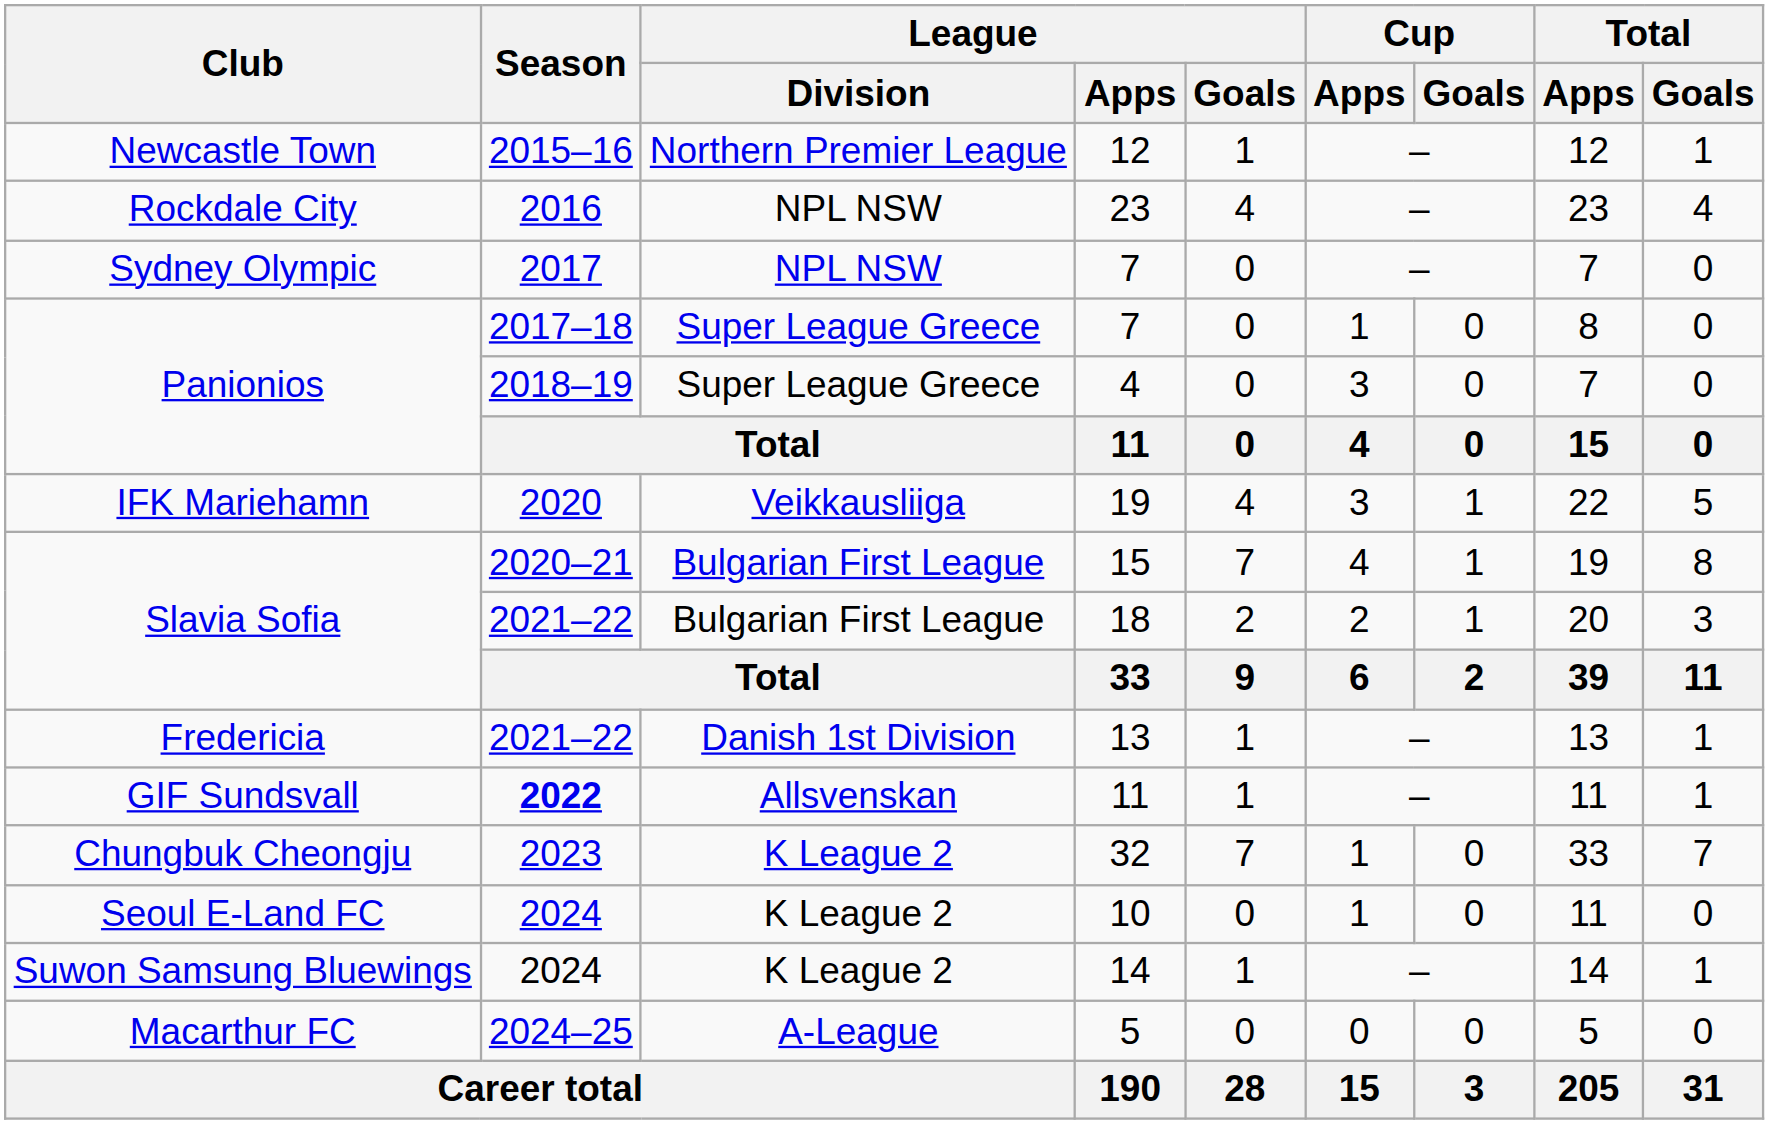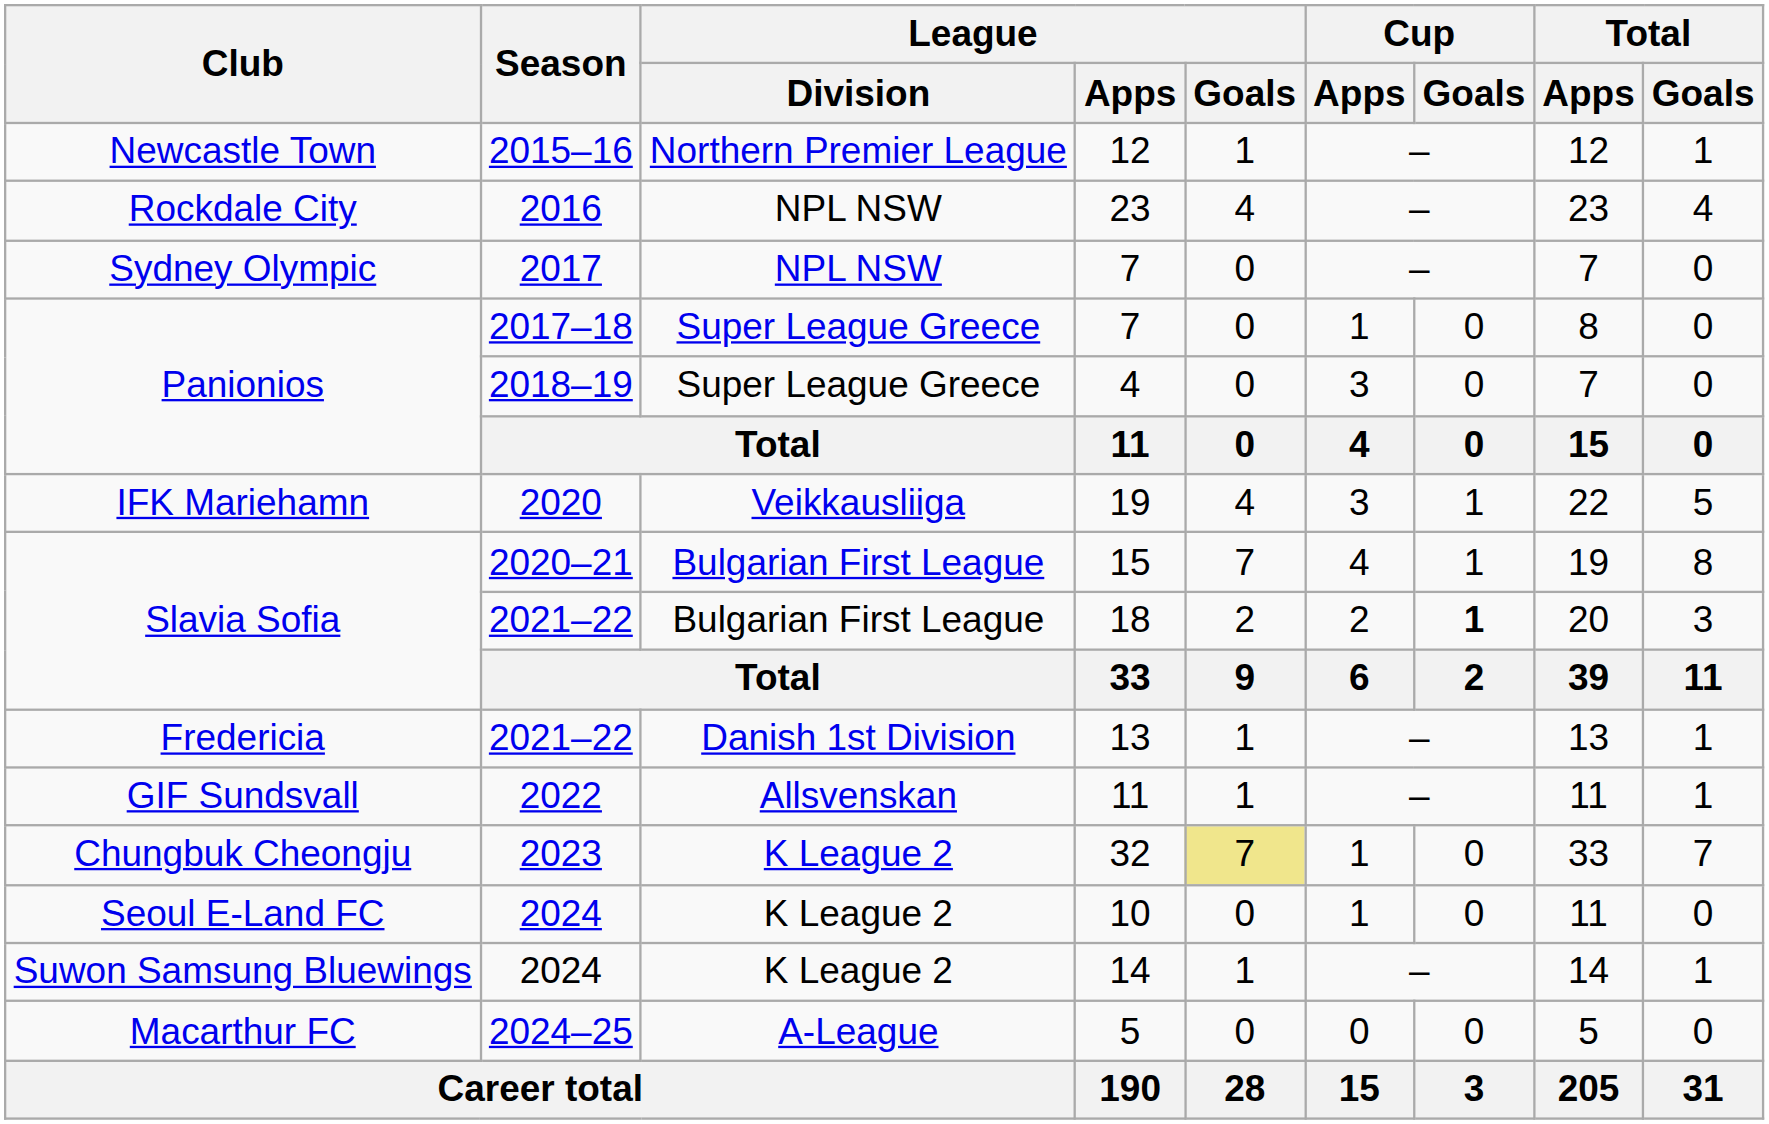(1474, 619) normal -> (1474, 619) bold
(561, 795) bold -> (561, 795) normal
(1245, 854) no background -> (1245, 854) khaki background
